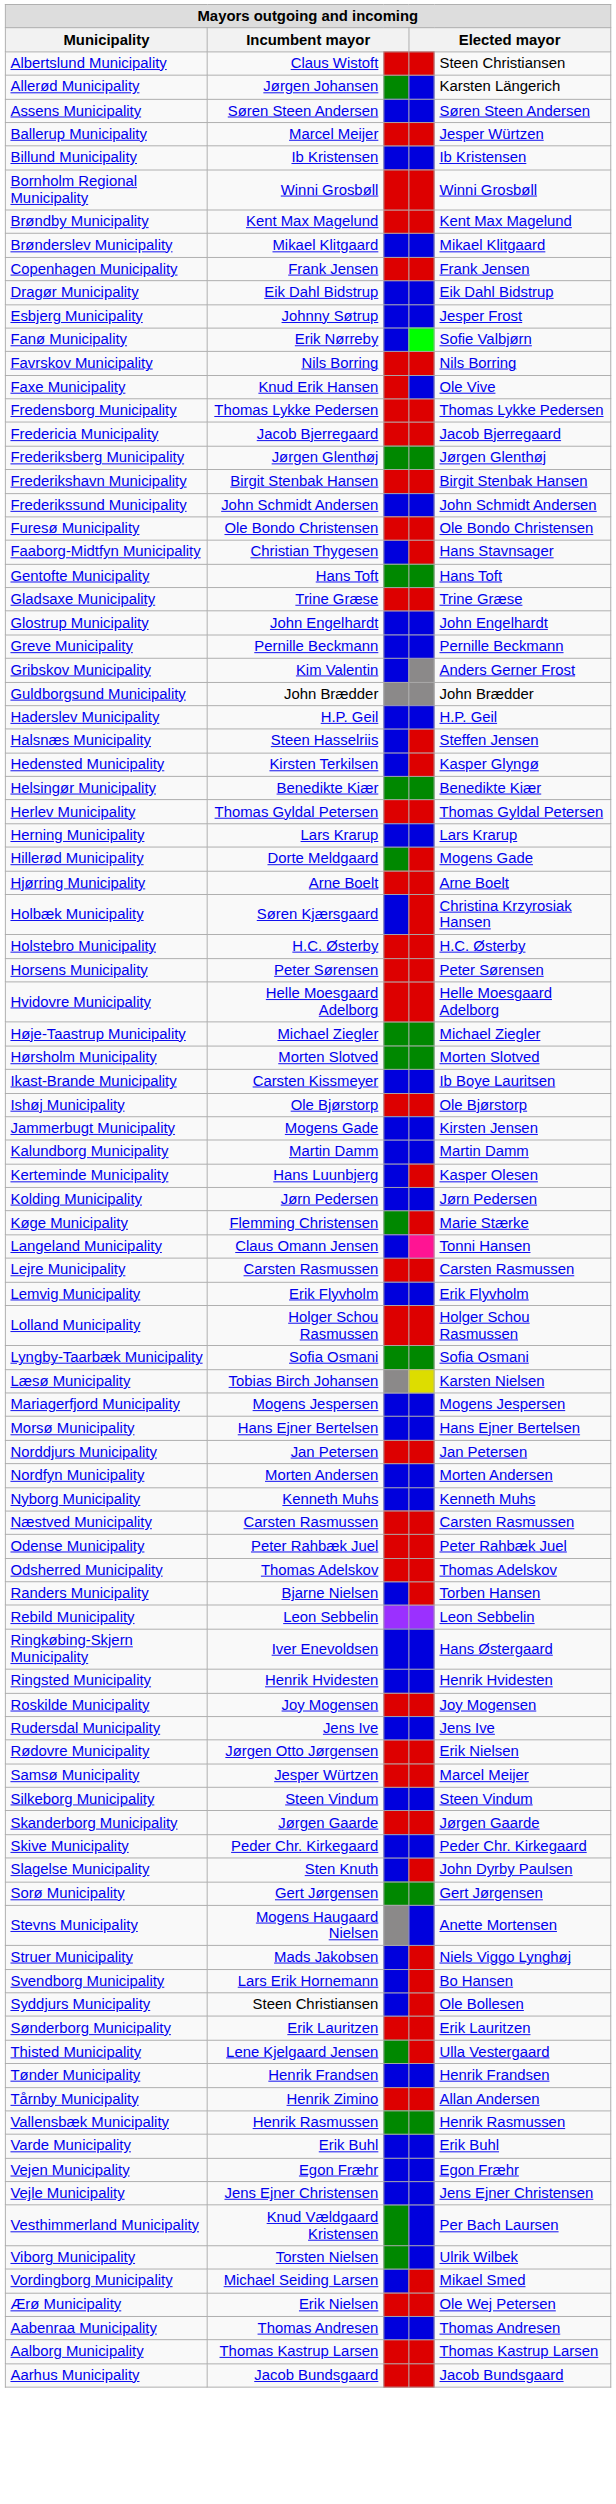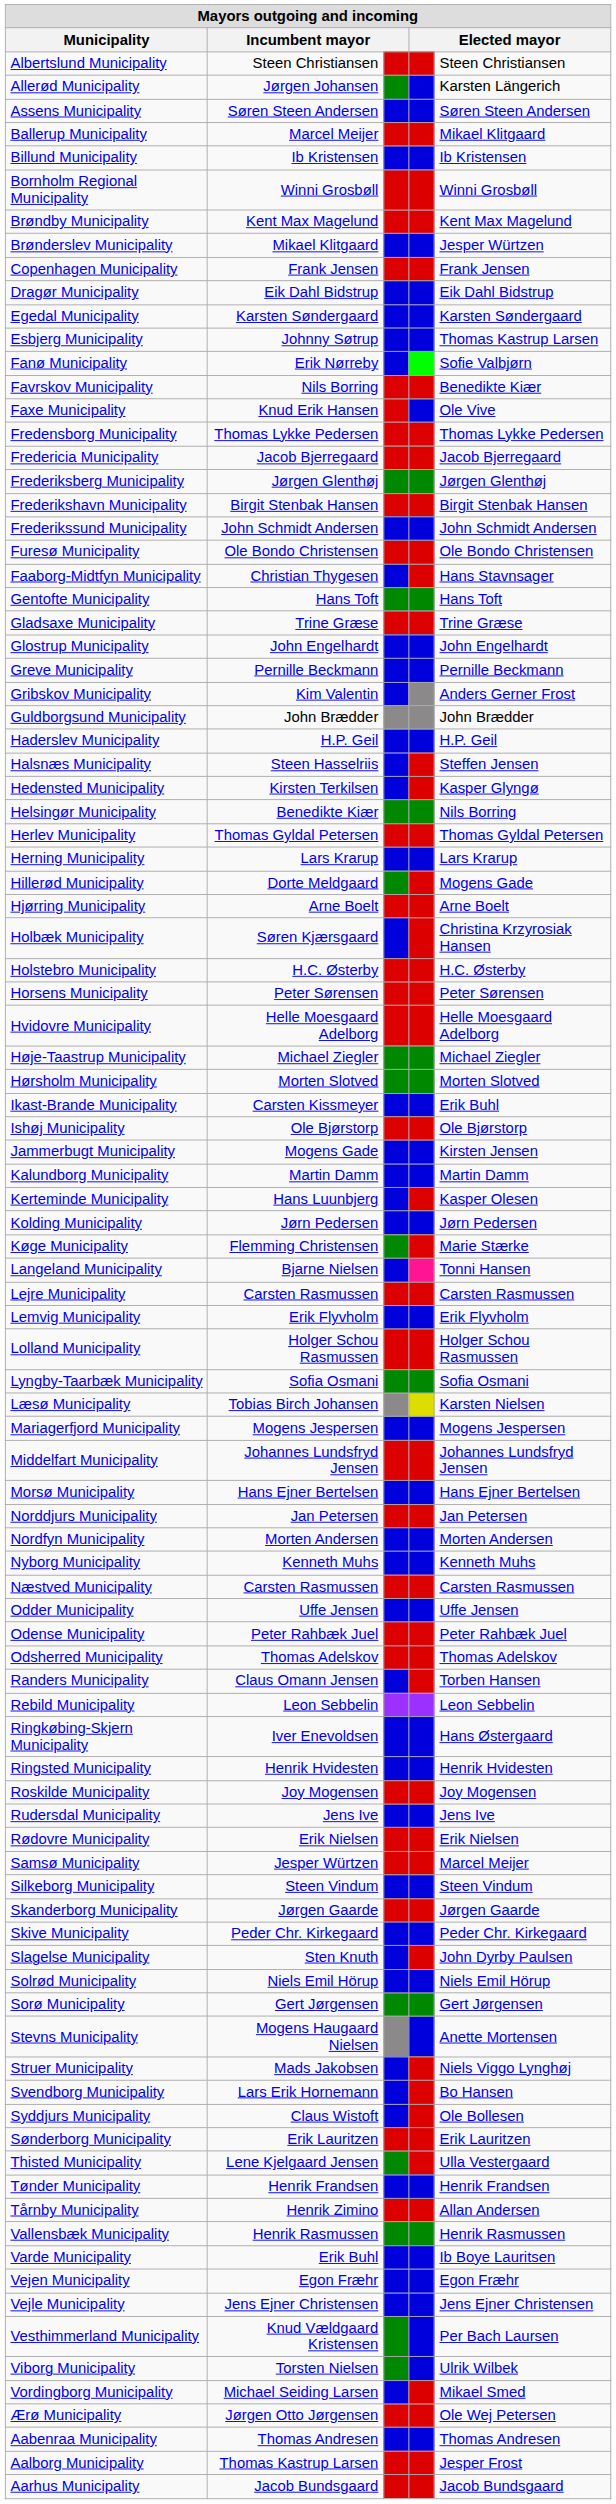(335, 63) Claus Wistoft -> (315, 63) Steen Christiansen
(492, 134) Jesper Würtzen -> (492, 134) Mikael Klitgaard
(492, 245) Mikael Klitgaard -> (492, 245) Jesper Würtzen
+ row: (75, 316)
(481, 316) Jesper Frost -> (519, 339) Thomas Kastrup Larsen
(478, 363) Nils Borring -> (490, 387) Benedikte Kiær
(490, 788) Benedikte Kiær -> (478, 811) Nils Borring
(497, 1081) Ib Boye Lauritsen -> (469, 1104) Erik Buhl
(307, 1246) Claus Omann Jensen -> (330, 1270) Bjarne Nielsen
+ row: (84, 1460)
+ row: (72, 1610)
(330, 1593) Bjarne Nielsen -> (307, 1681) Claus Omann Jensen
(302, 1751) Jørgen Otto Jørgensen -> (339, 1839) Erik Nielsen
+ row: (73, 1981)
(315, 2004) Steen Christiansen -> (335, 2115) Claus Wistoft
(469, 2146) Erik Buhl -> (497, 2257) Ib Boye Lauritsen
(339, 2304) Erik Nielsen -> (302, 2415) Jørgen Otto Jørgensen
(519, 2351) Thomas Kastrup Larsen -> (481, 2462) Jesper Frost
